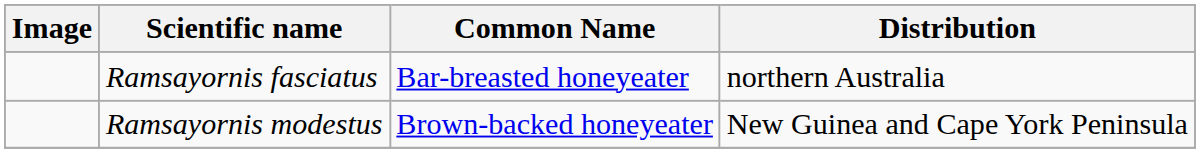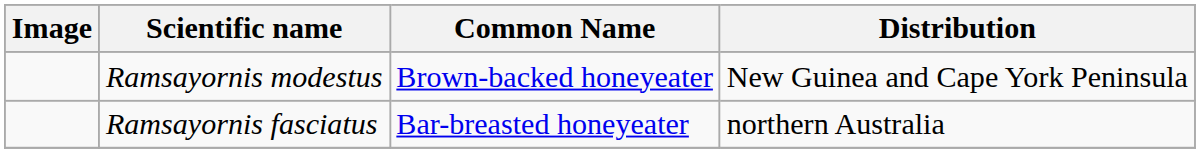rows swapped: (242, 76) <-> (244, 123)
